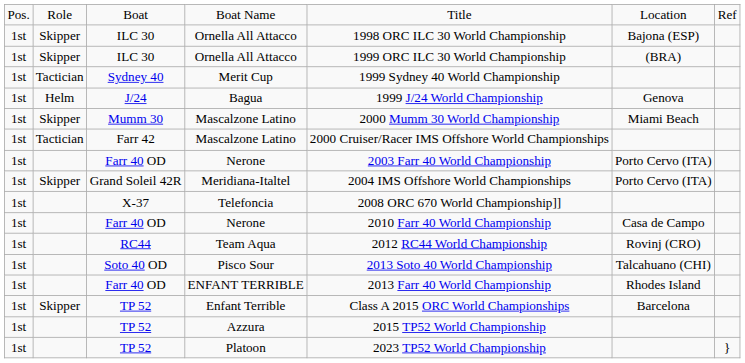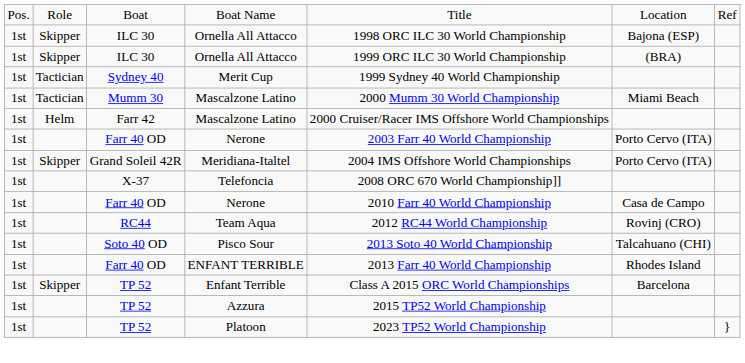- row: (136, 98)
(60, 118) Skipper -> (60, 98) Tactician
(60, 139) Tactician -> (60, 118) Helm
